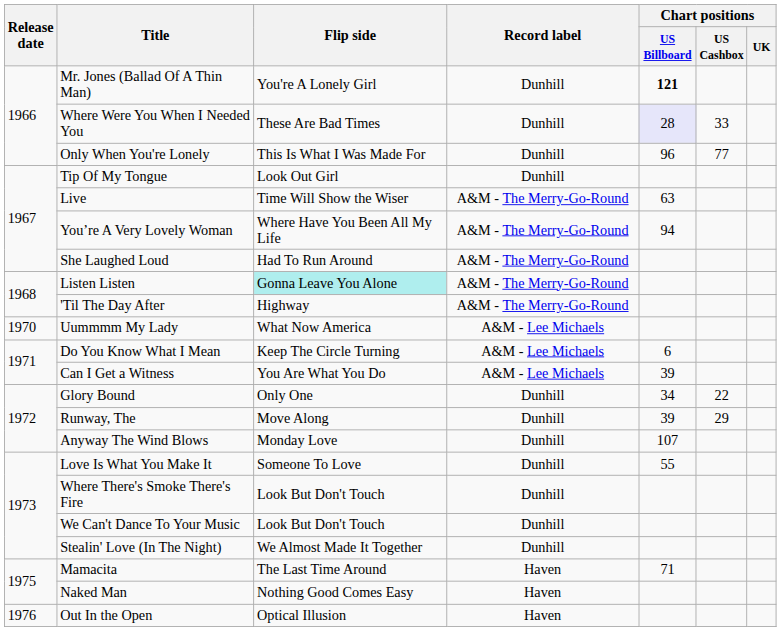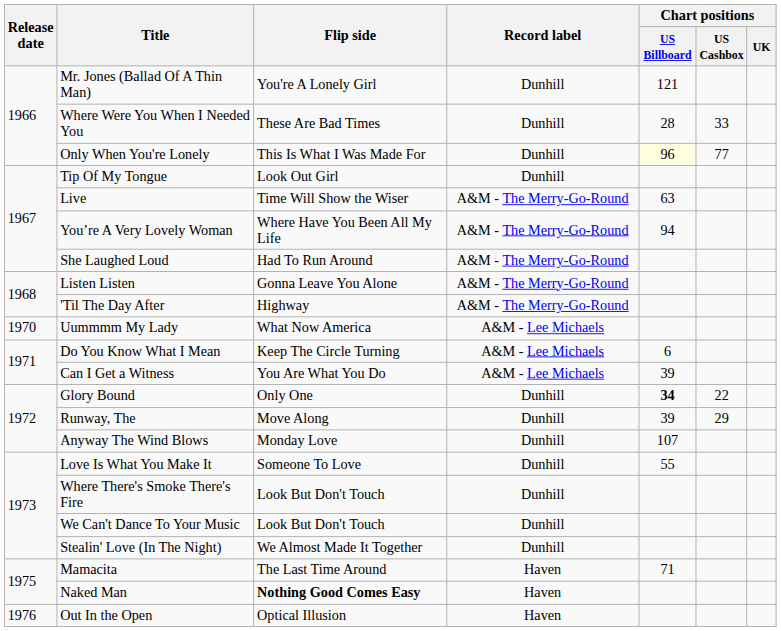(667, 84) bold -> (667, 84) normal
(667, 123) lavender background -> (667, 123) no background
(667, 154) no background -> (667, 154) lightyellow background
(327, 283) paleturquoise background -> (327, 283) no background
(667, 396) normal -> (667, 396) bold
(335, 592) normal -> (339, 592) bold
